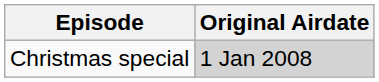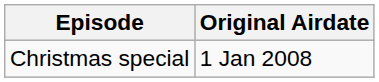(256, 58) lightgrey background -> (256, 58) no background
